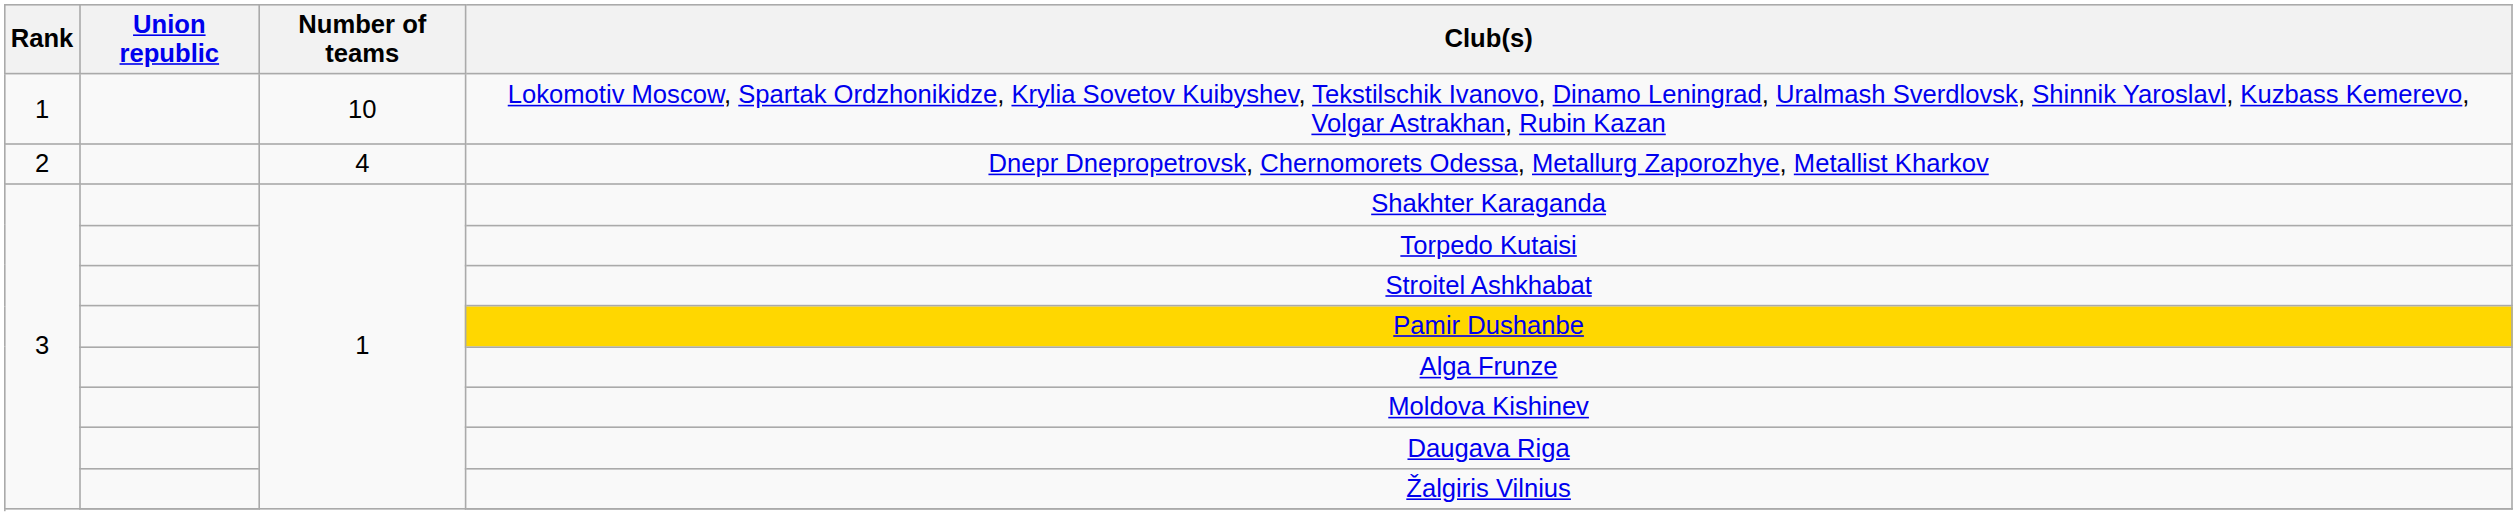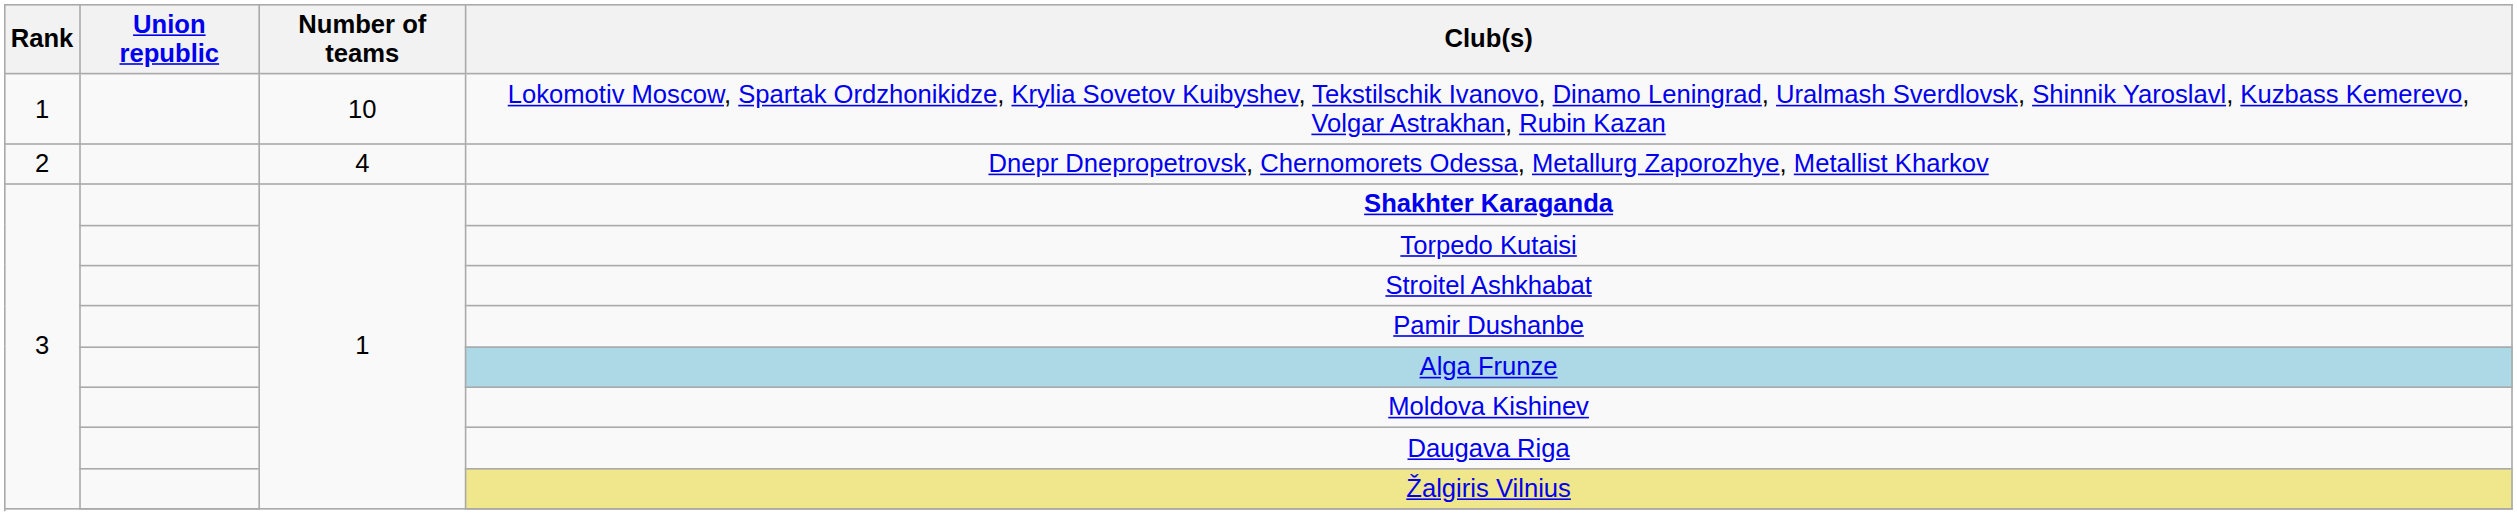(1489, 204) normal -> (1489, 204) bold
(1489, 326) gold background -> (1489, 326) no background
(1489, 366) no background -> (1489, 366) lightblue background
(1489, 488) no background -> (1489, 488) khaki background
